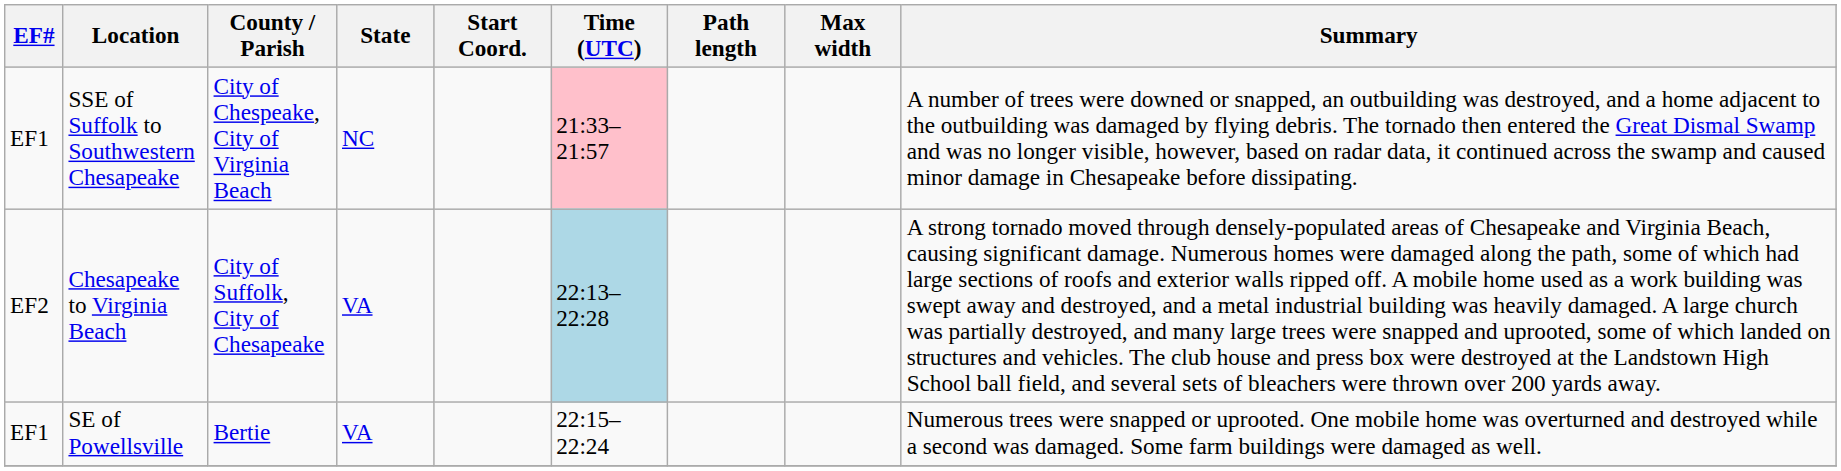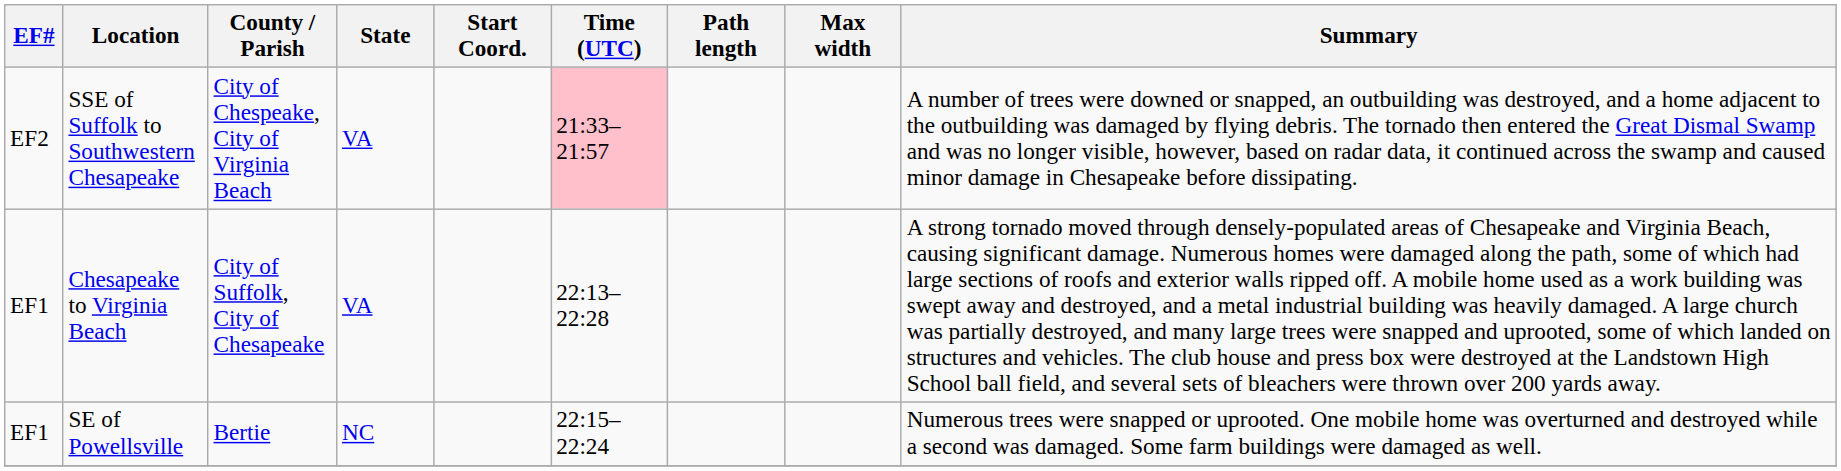(29, 137) EF1 -> (29, 137) EF2
(358, 137) NC -> (357, 137) VA
(29, 305) EF2 -> (29, 305) EF1
(588, 305) lightblue background -> (588, 305) no background
(357, 433) VA -> (358, 433) NC
